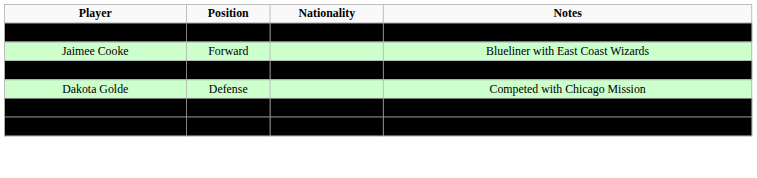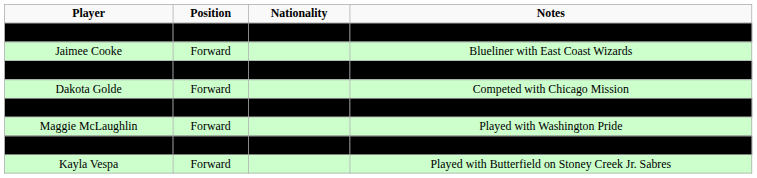(228, 70) Forward -> (211, 70) Defense
(228, 88) Defense -> (211, 88) Forward
+ row: (89, 126)
+ row: (89, 164)
